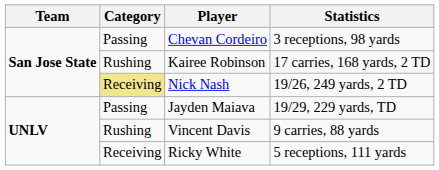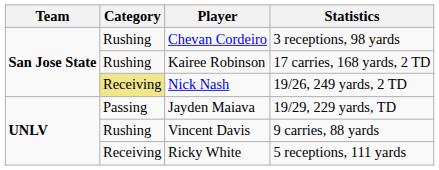(125, 39) Passing -> (127, 39) Rushing
